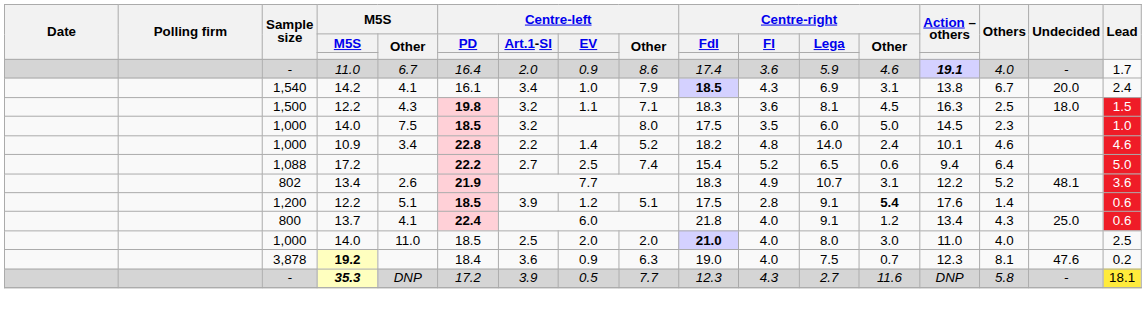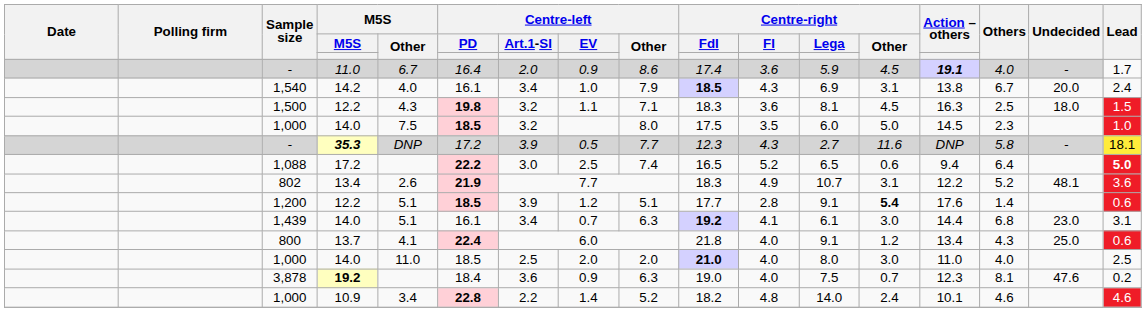(889, 68) 4.6 -> (889, 68) 4.5
(408, 87) 4.1 -> (408, 87) 4.0
rows swapped: (290, 145) <-> (290, 278)
(528, 164) 2.7 -> (528, 164) 3.0
(709, 164) 15.4 -> (709, 164) 16.5
(1122, 164) normal -> (1122, 164) bold
(709, 202) 17.5 -> (709, 202) 17.7
+ row: (290, 221)
